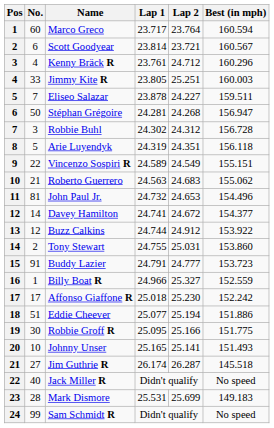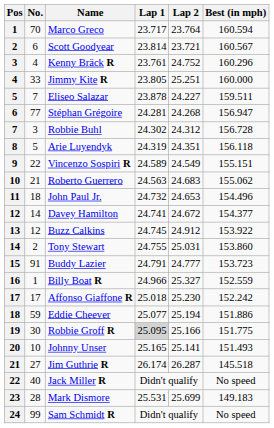(35, 29) 60 -> (35, 29) 70
(186, 63) 24.712 -> (186, 63) 24.752
(236, 79) 160.003 -> (236, 79) 160.000
(35, 113) 50 -> (35, 113) 77
(35, 197) 81 -> (35, 197) 18
(152, 230) 24.744 -> (152, 230) 24.745
(35, 314) 51 -> (35, 314) 59
(152, 331) no background -> (152, 331) lightgrey background
